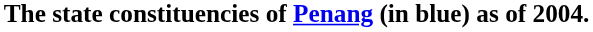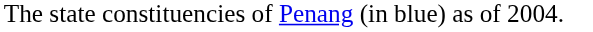(297, 13) bold -> (284, 13) normal
